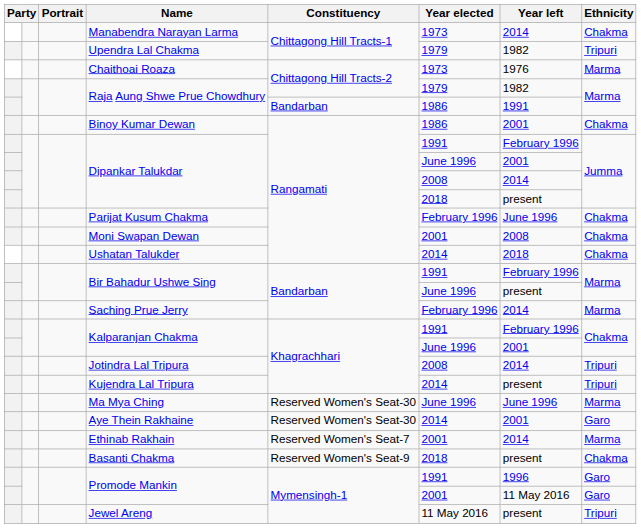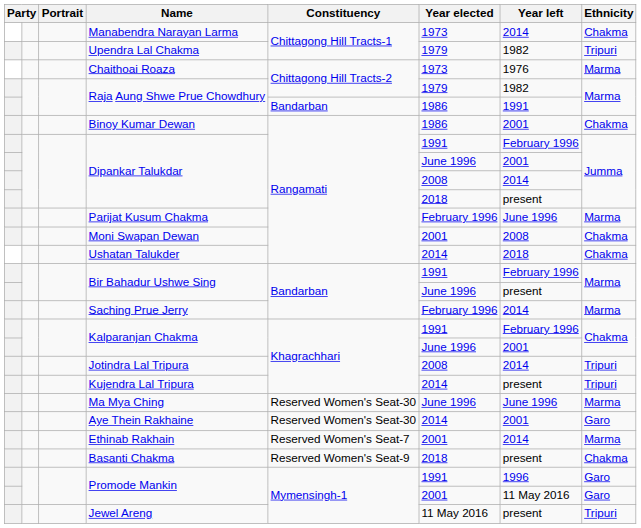(606, 217) Chakma -> (602, 217) Marma
